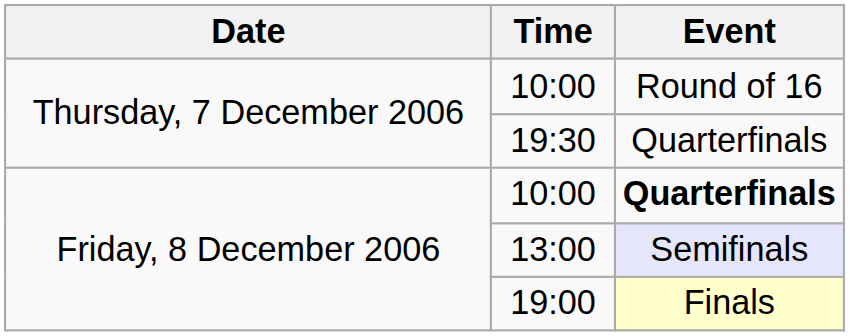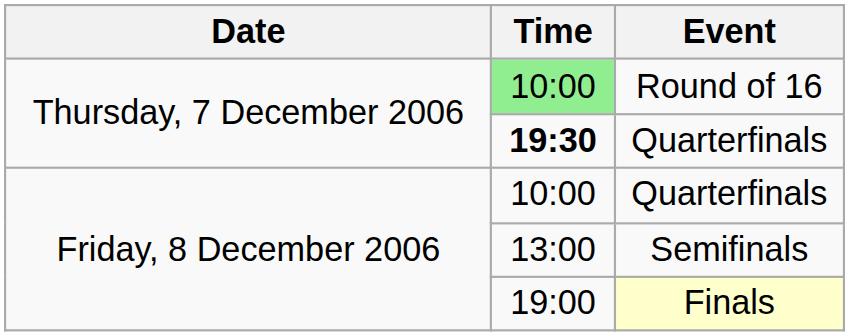(553, 85) no background -> (553, 85) lightgreen background
(553, 140) normal -> (553, 140) bold
(729, 194) bold -> (729, 194) normal
(729, 248) lavender background -> (729, 248) no background
